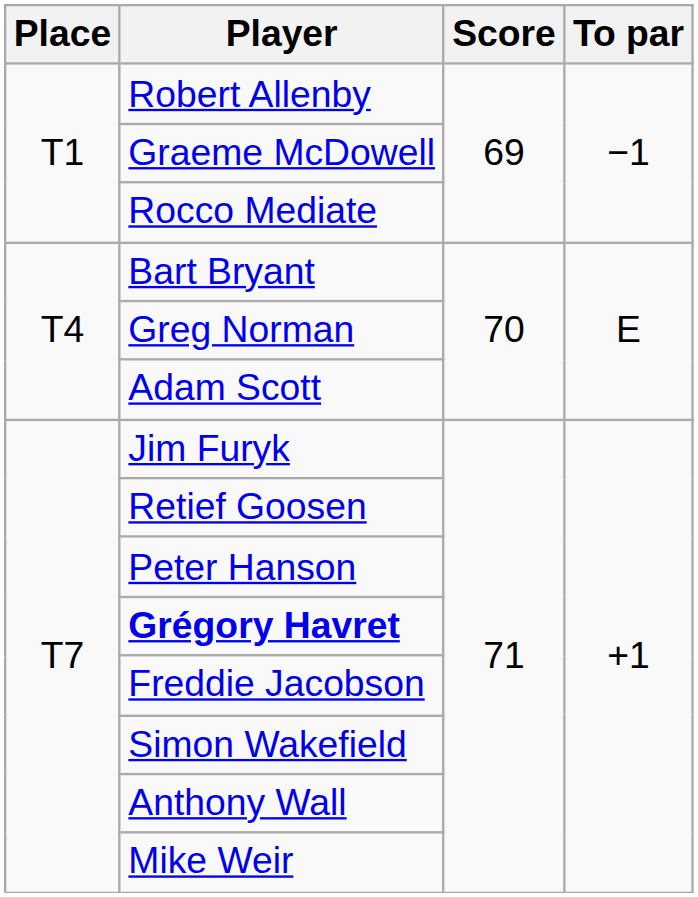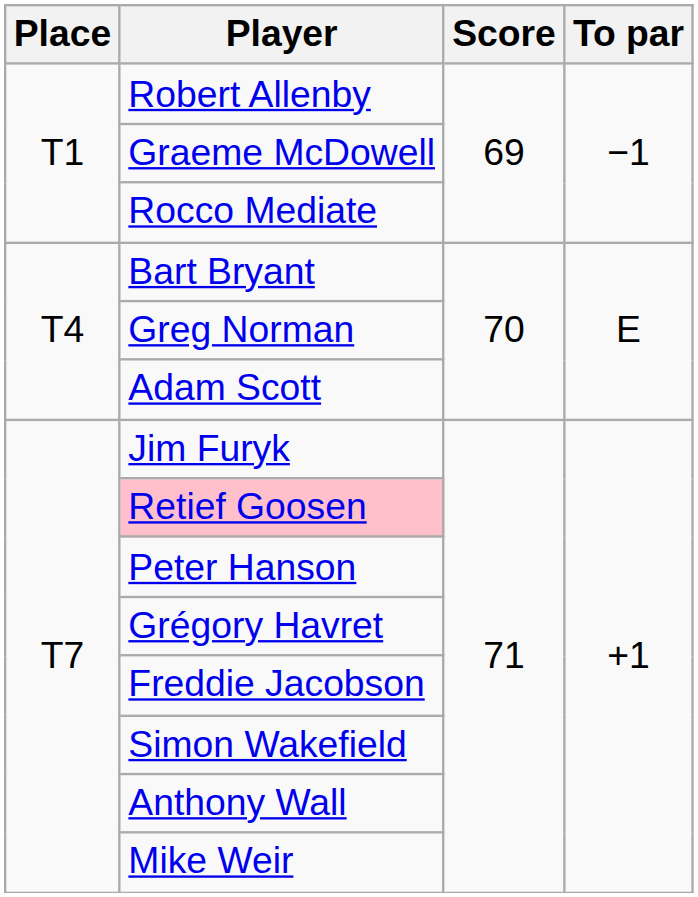(248, 507) no background -> (248, 507) pink background
(264, 625) bold -> (256, 625) normal
